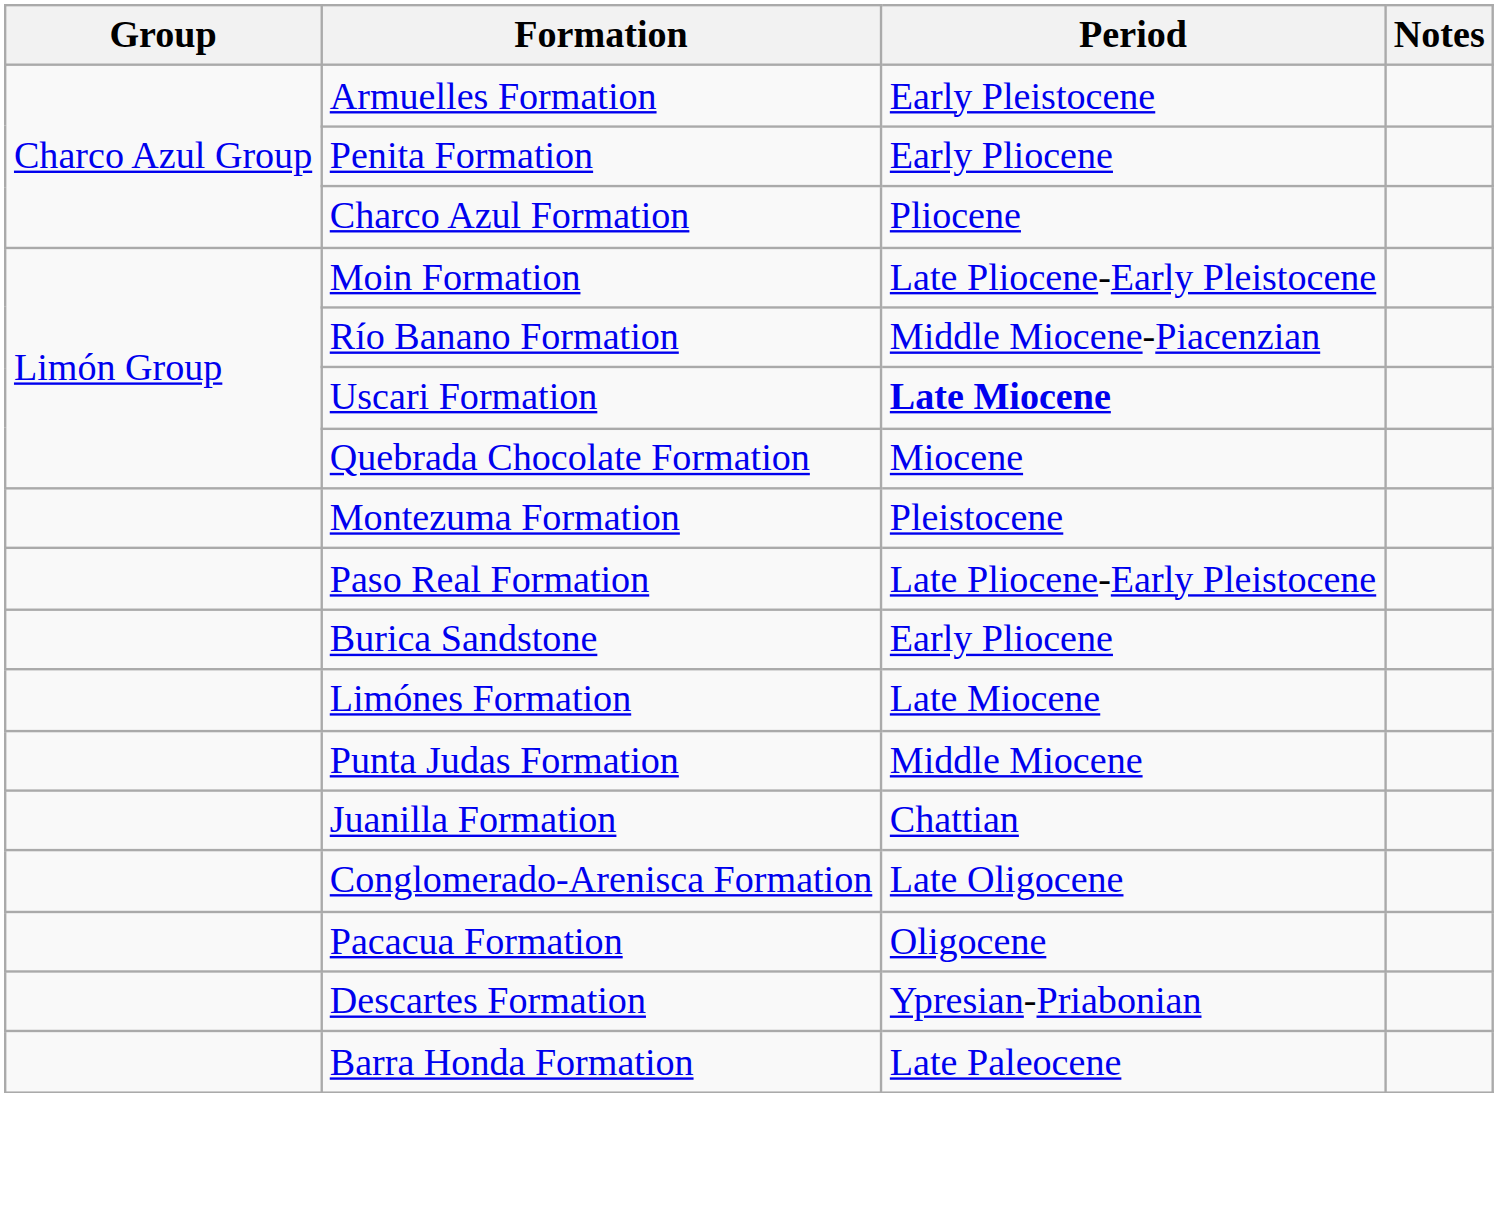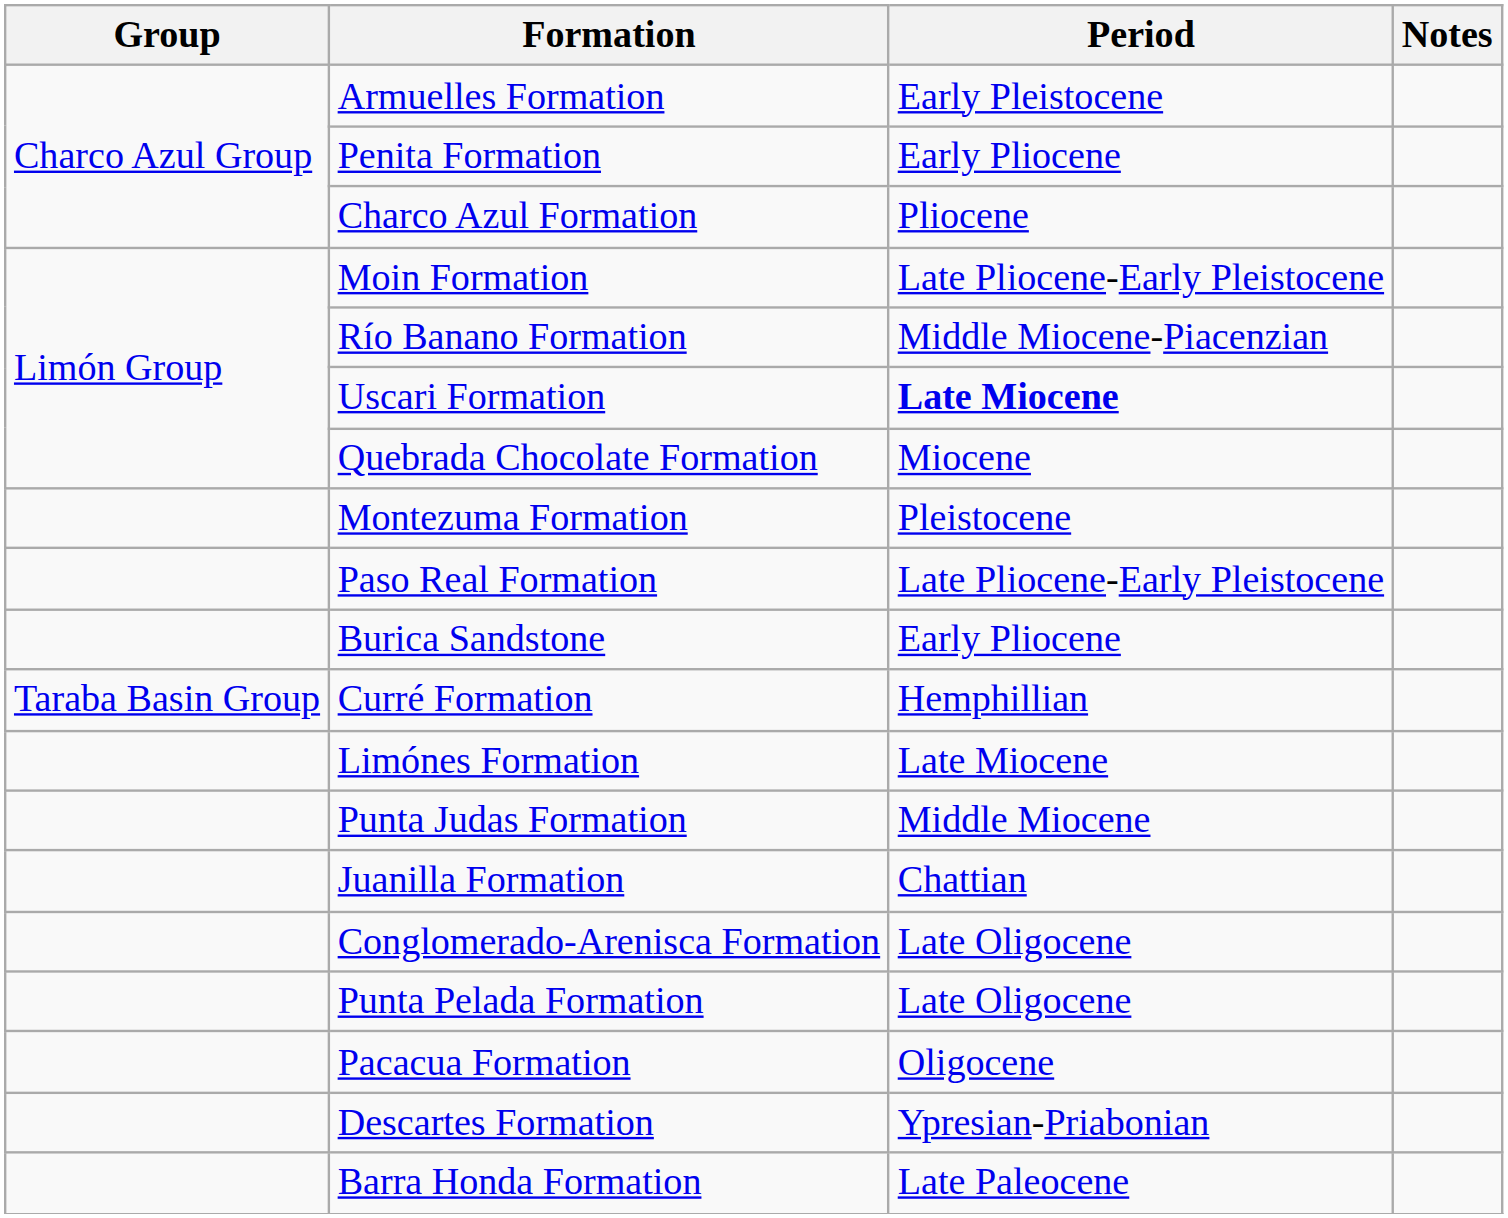+ row: (465, 699)
+ row: (521, 1000)
